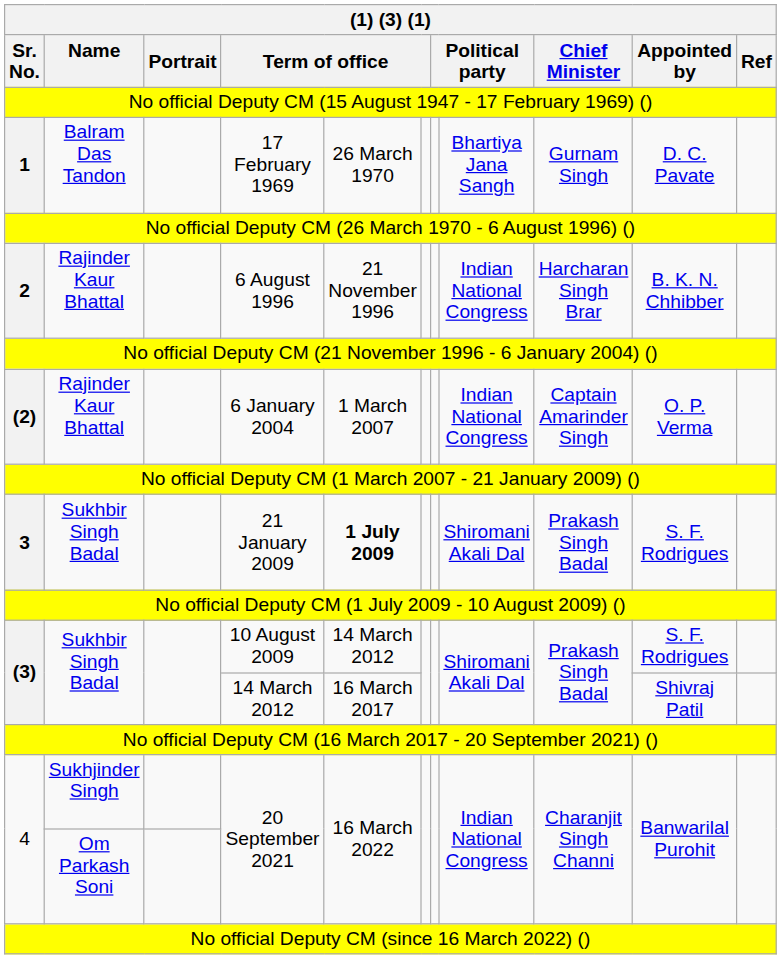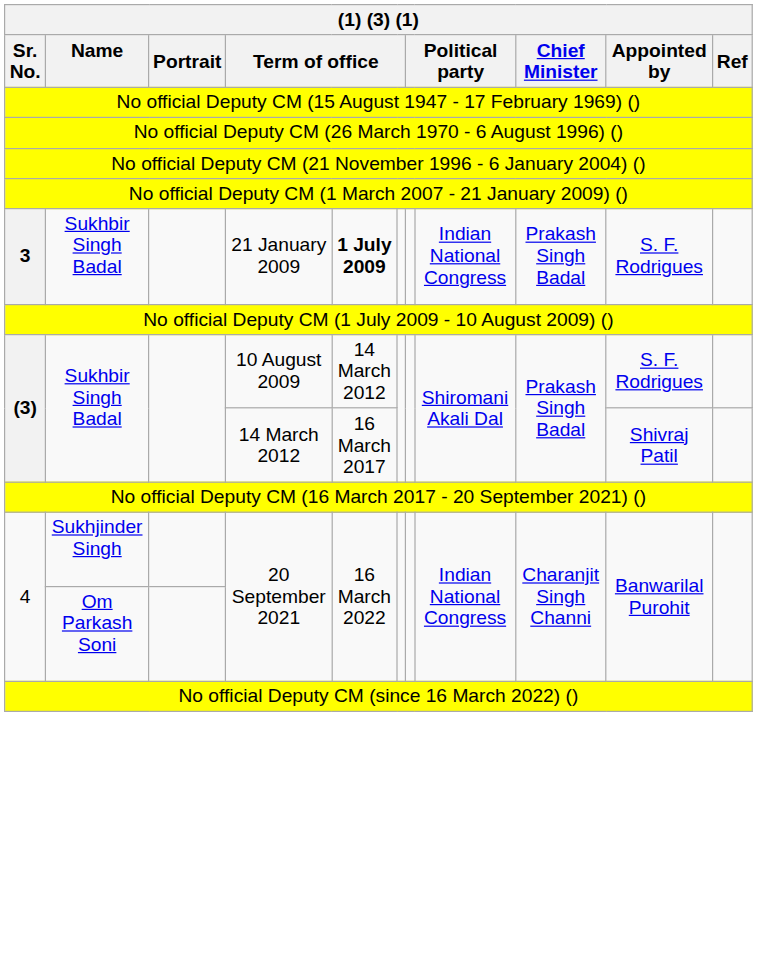- row: (94, 154)
- row: (94, 279)
- row: (94, 405)
(487, 542) Shiromani Akali Dal -> (465, 256) Indian National Congress
